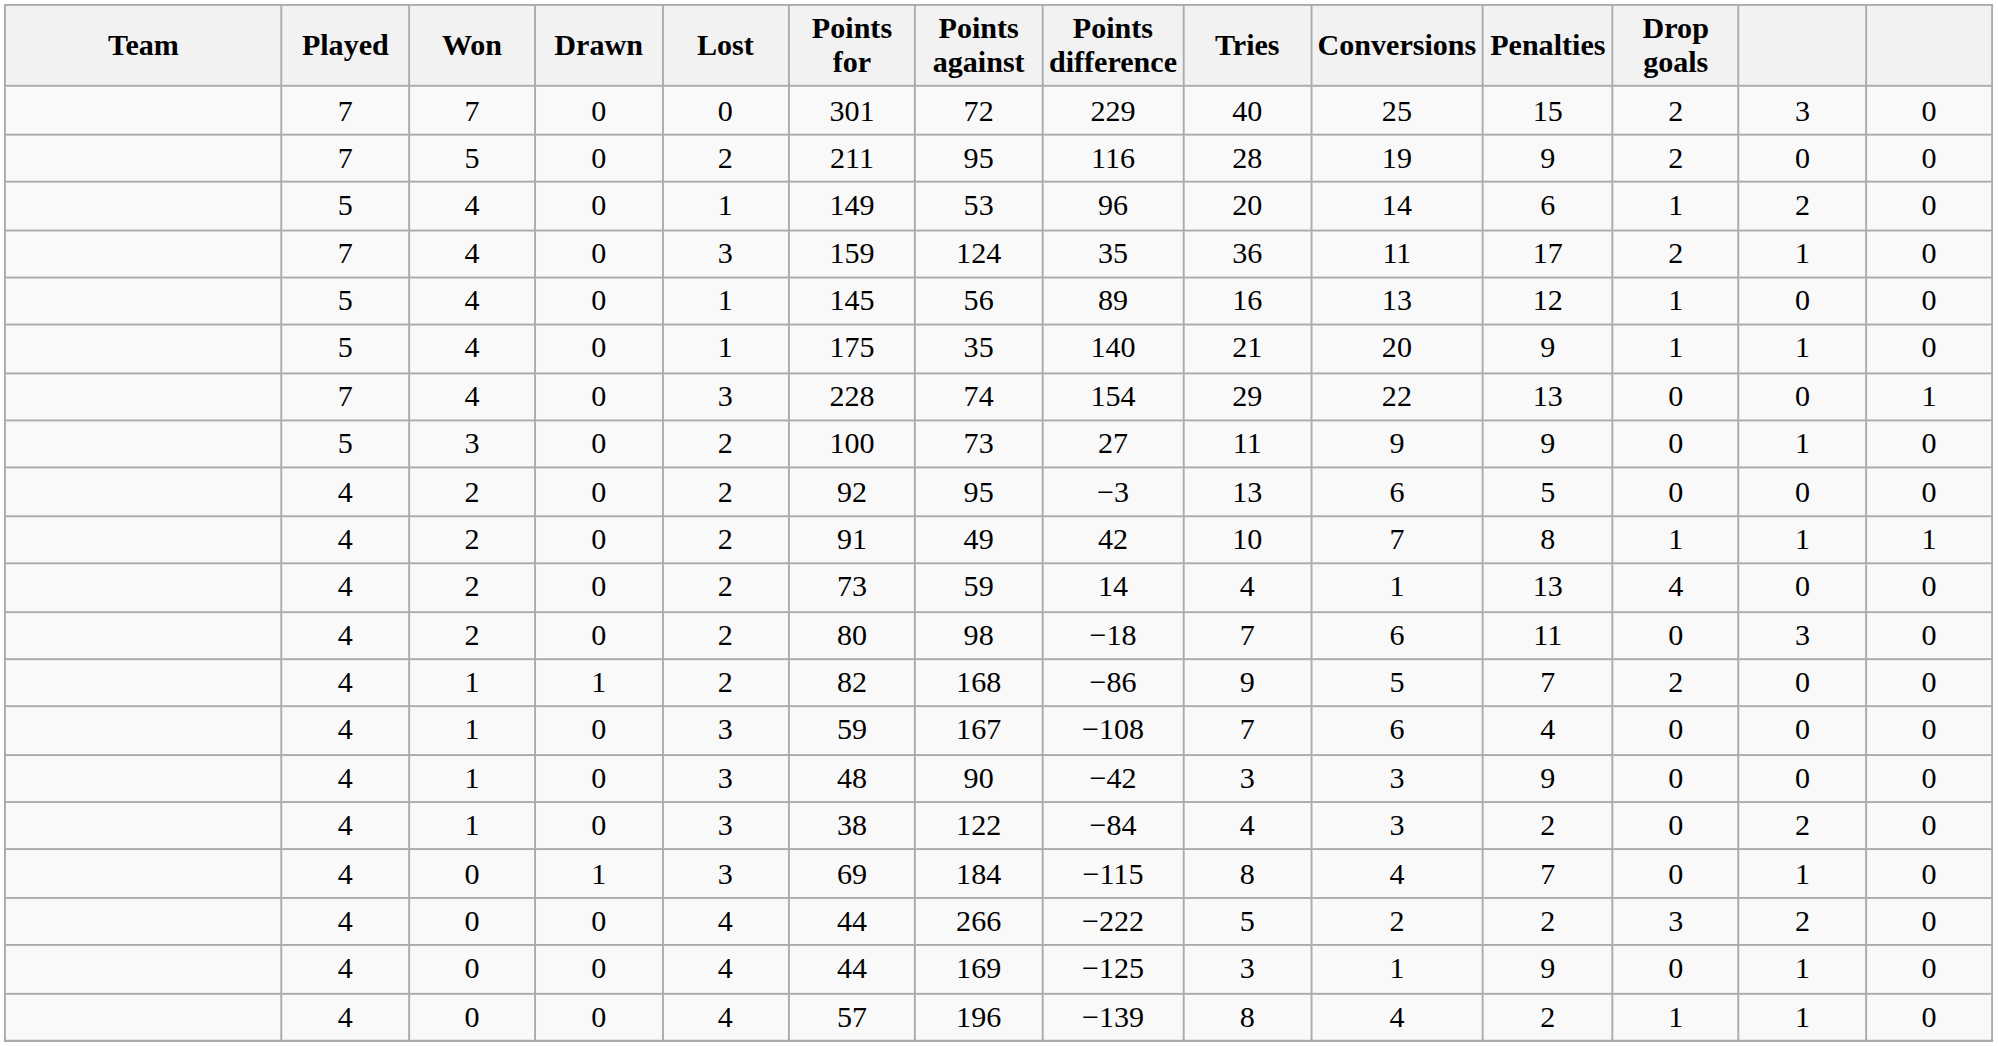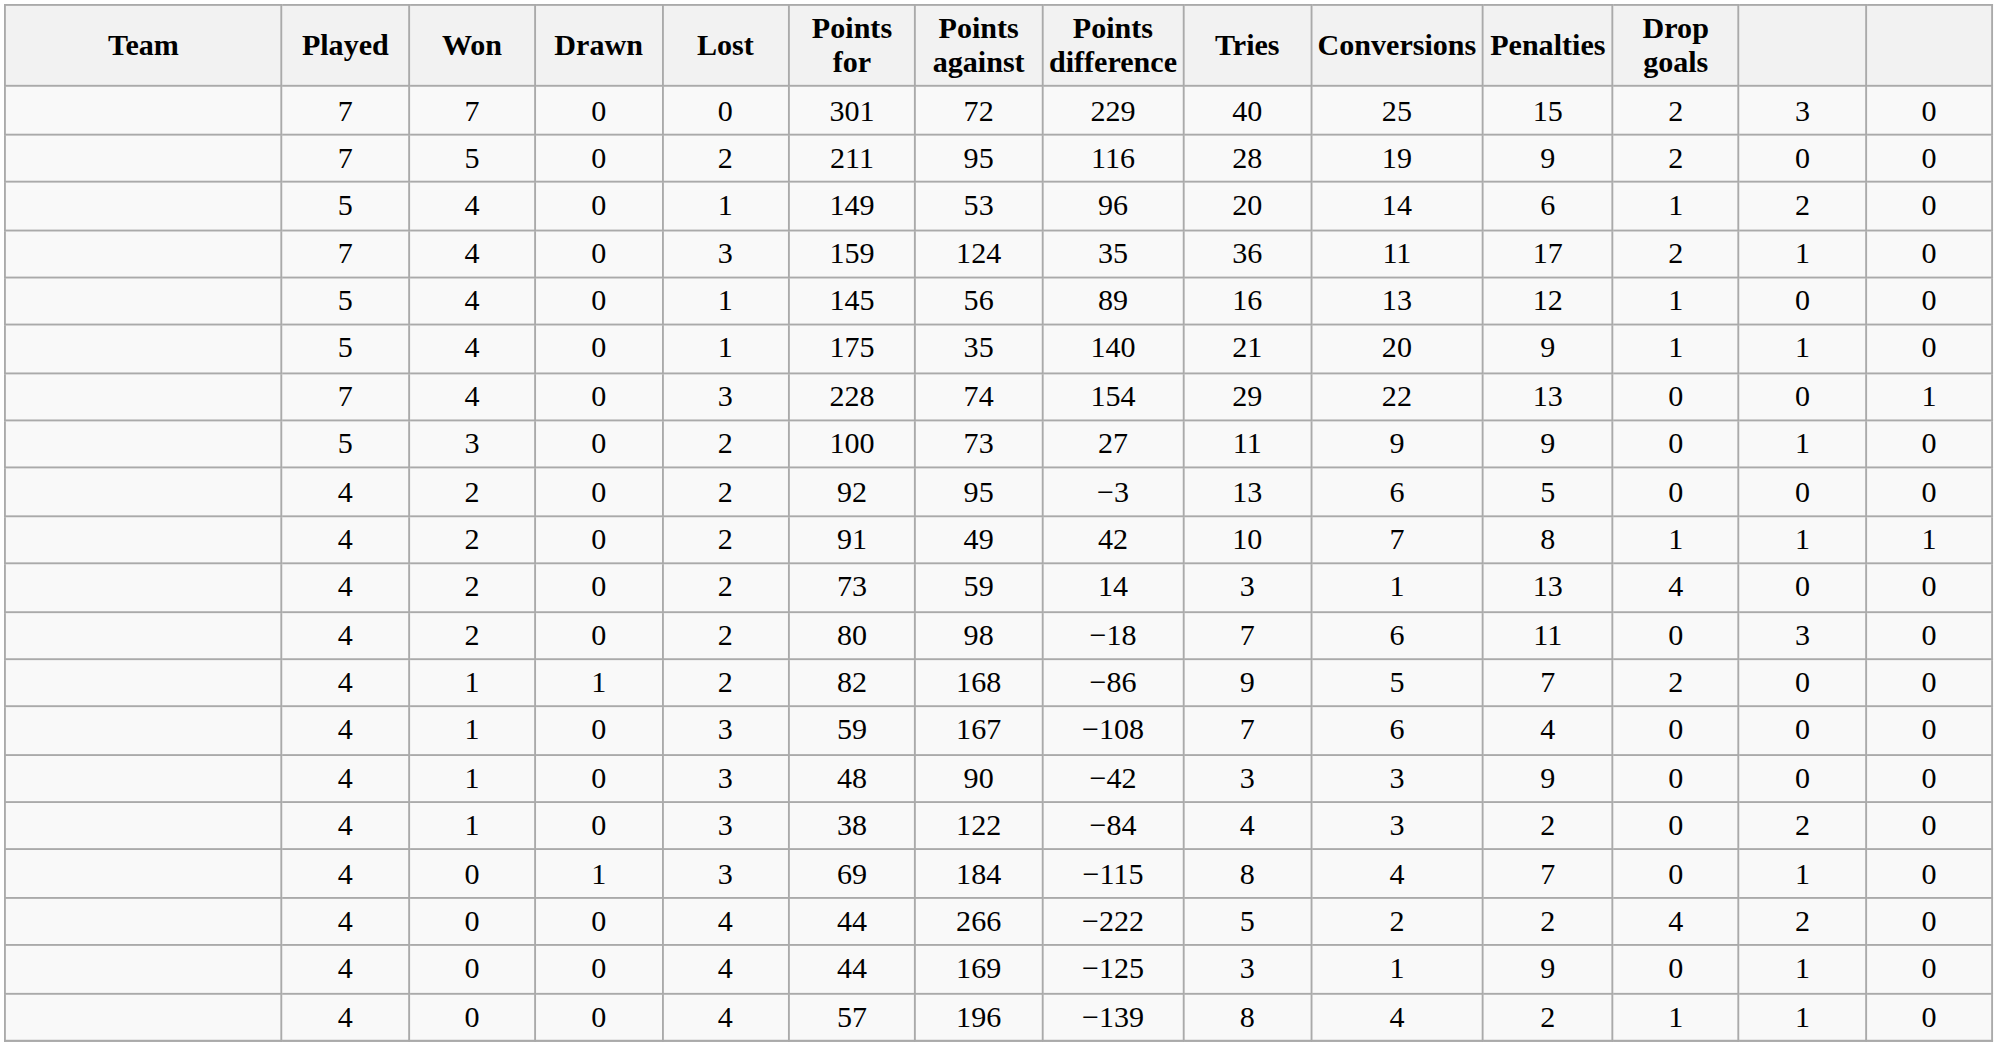(1247, 586) 4 -> (1247, 586) 3
(1676, 920) 3 -> (1676, 920) 4
